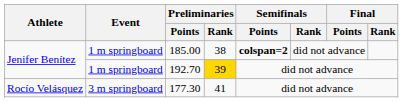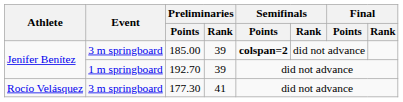(126, 50) 1 m springboard -> (126, 50) 3 m springboard
(220, 50) 38 -> (220, 50) 39
(220, 69) gold background -> (220, 69) no background
